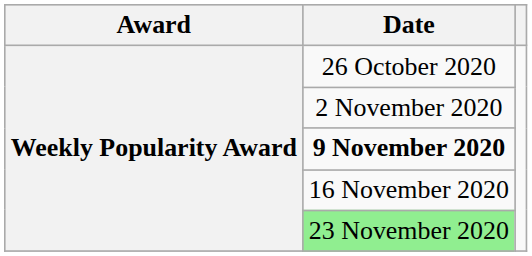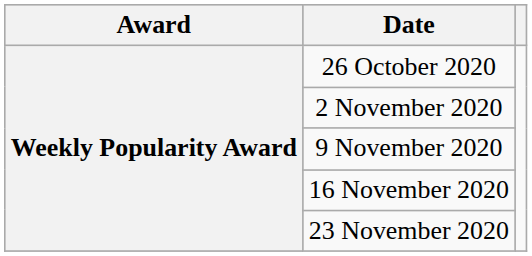(409, 148) bold -> (409, 148) normal
(409, 230) lightgreen background -> (409, 230) no background
